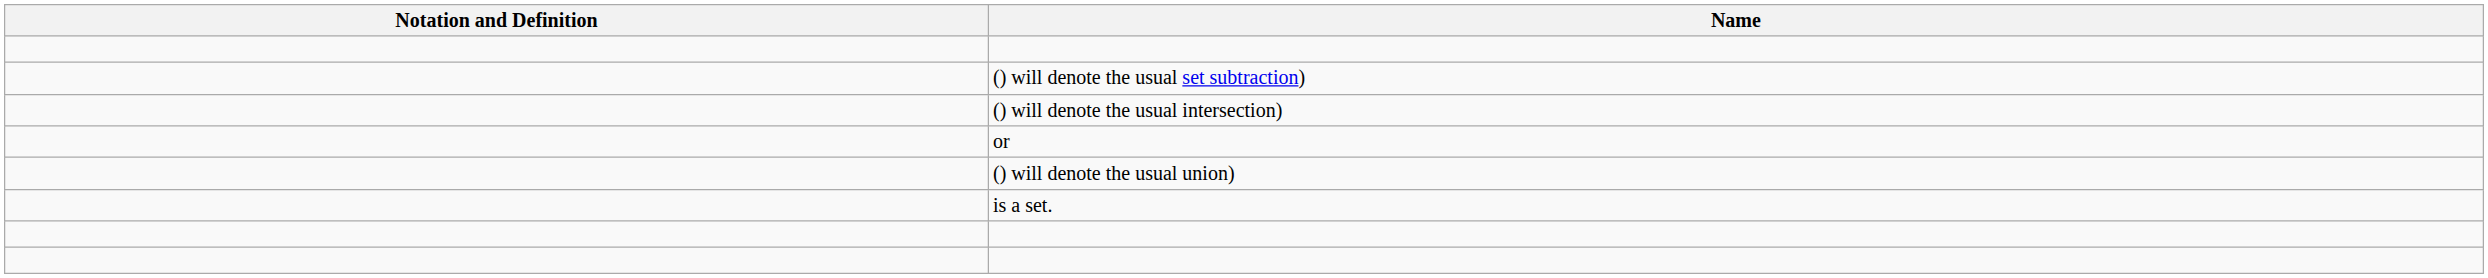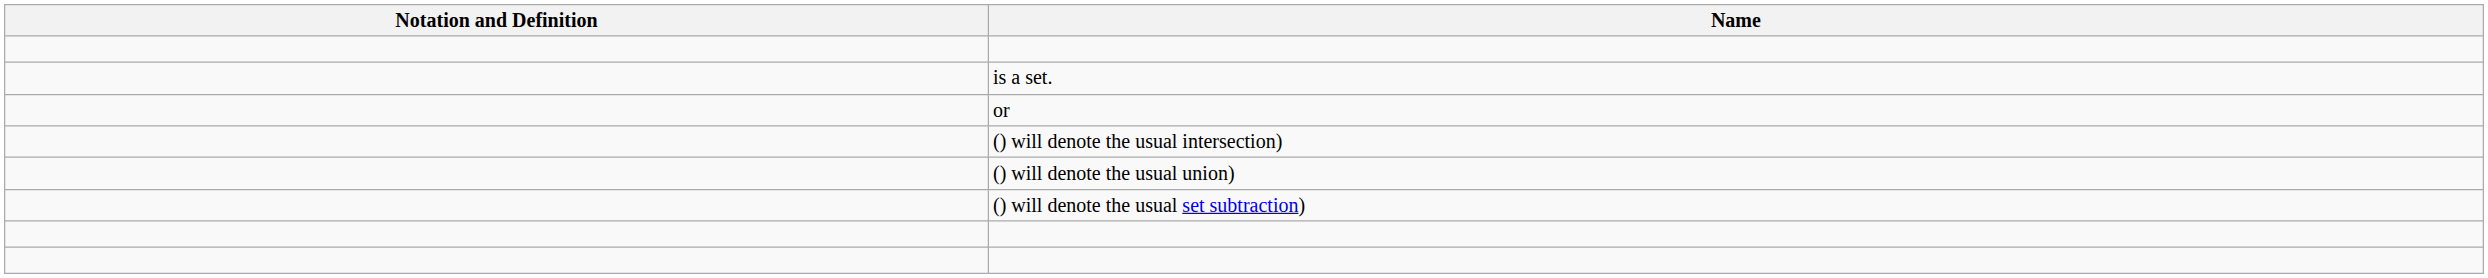(1149, 78) () will denote the usual set subtraction) -> (1023, 78) is a set.
(1138, 109) () will denote the usual intersection) -> (1001, 109) or
(1001, 141) or -> (1138, 141) () will denote the usual intersection)
(1023, 204) is a set. -> (1149, 204) () will denote the usual set subtraction)
